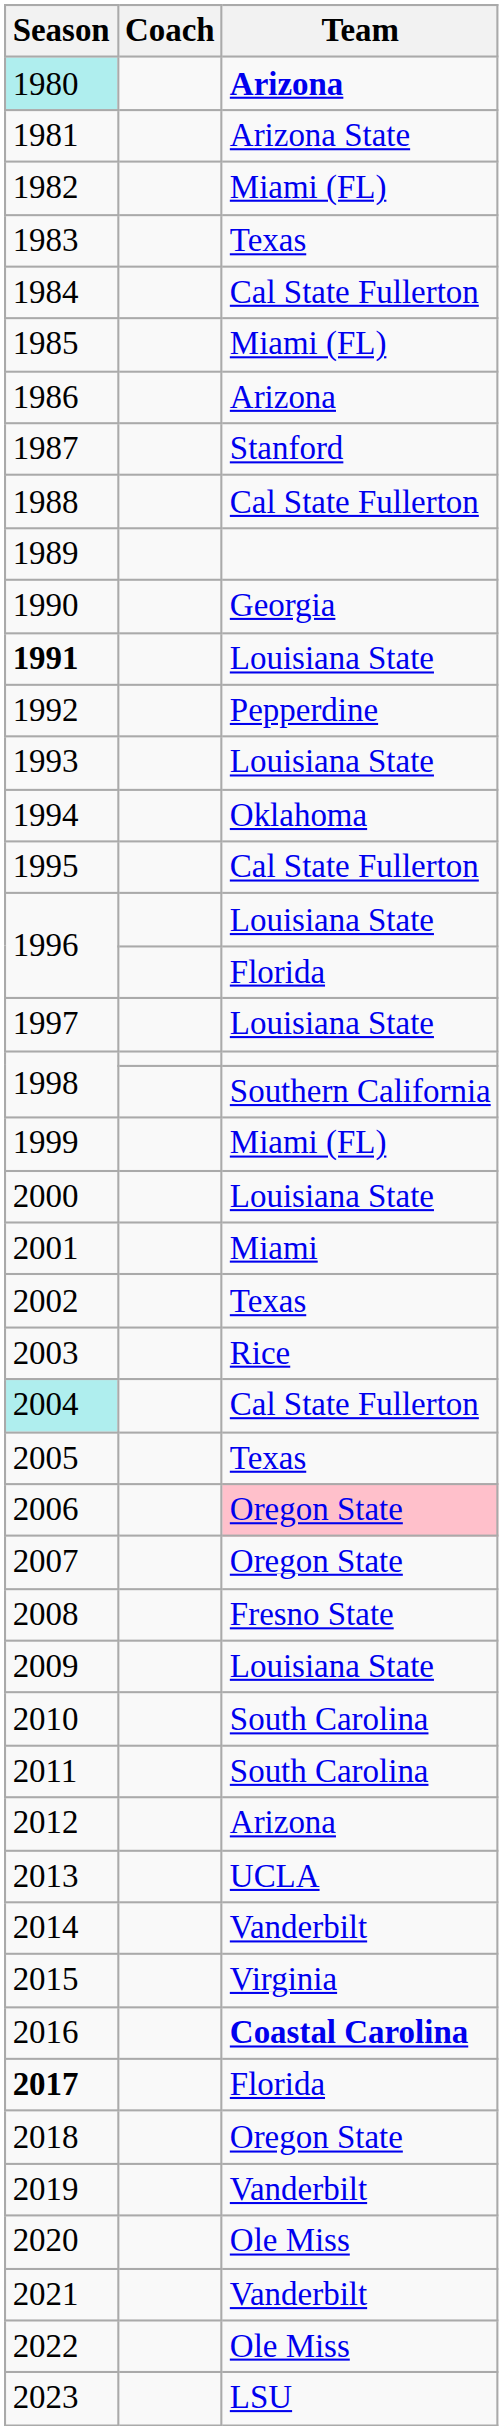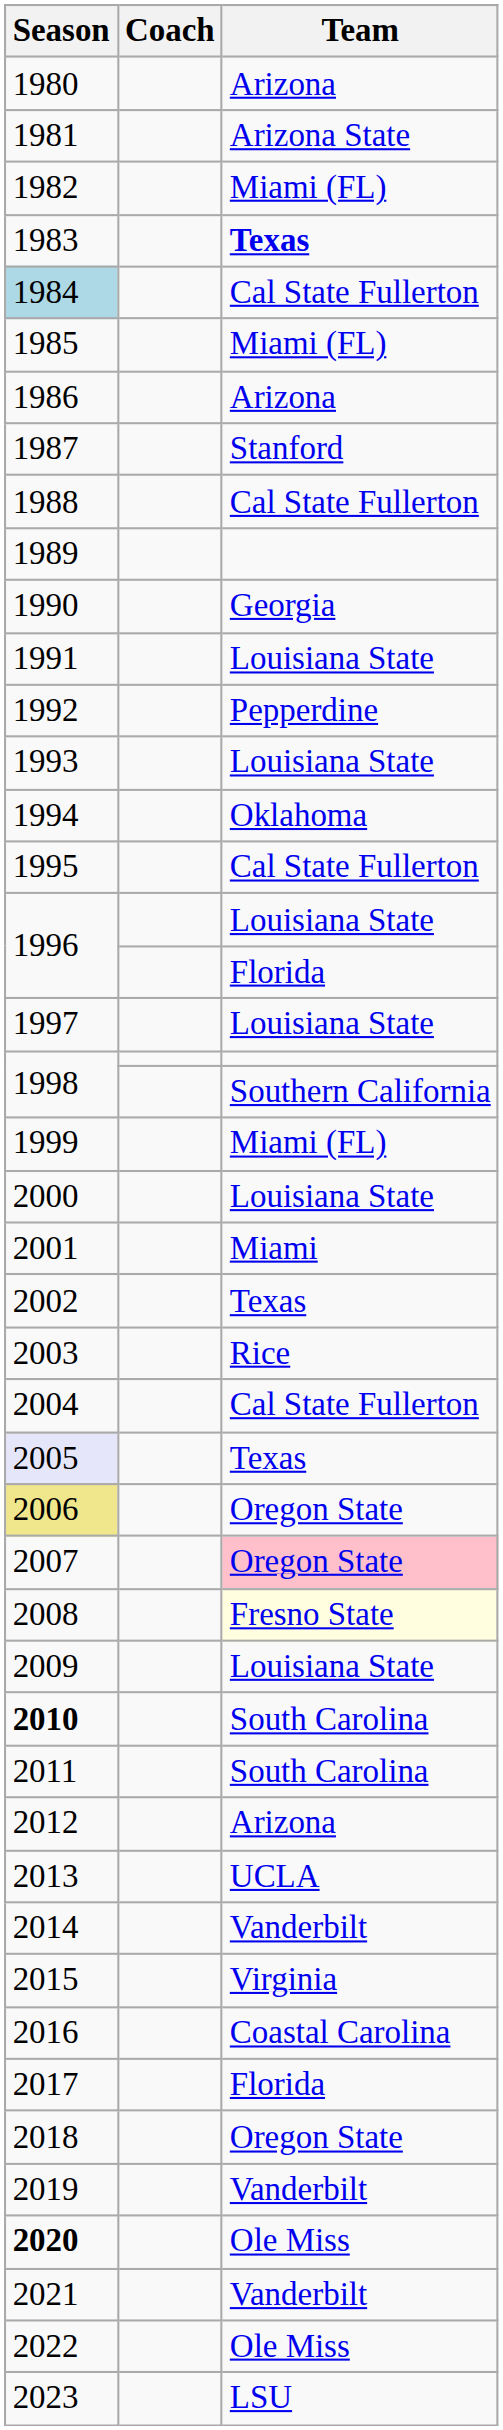(46, 82) paleturquoise background -> (46, 82) no background
(287, 82) bold -> (283, 82) normal
(268, 239) normal -> (270, 239) bold
(46, 291) no background -> (46, 291) lightblue background
(46, 657) bold -> (46, 657) normal
(46, 1404) paleturquoise background -> (46, 1404) no background
(46, 1457) no background -> (46, 1457) lavender background
(46, 1509) no background -> (46, 1509) khaki background
(316, 1509) pink background -> (316, 1509) no background
(316, 1561) no background -> (316, 1561) pink background
(312, 1614) no background -> (312, 1614) lightyellow background
(46, 1718) normal -> (46, 1718) bold
(349, 2032) bold -> (340, 2032) normal
(46, 2084) bold -> (46, 2084) normal
(46, 2241) normal -> (46, 2241) bold
